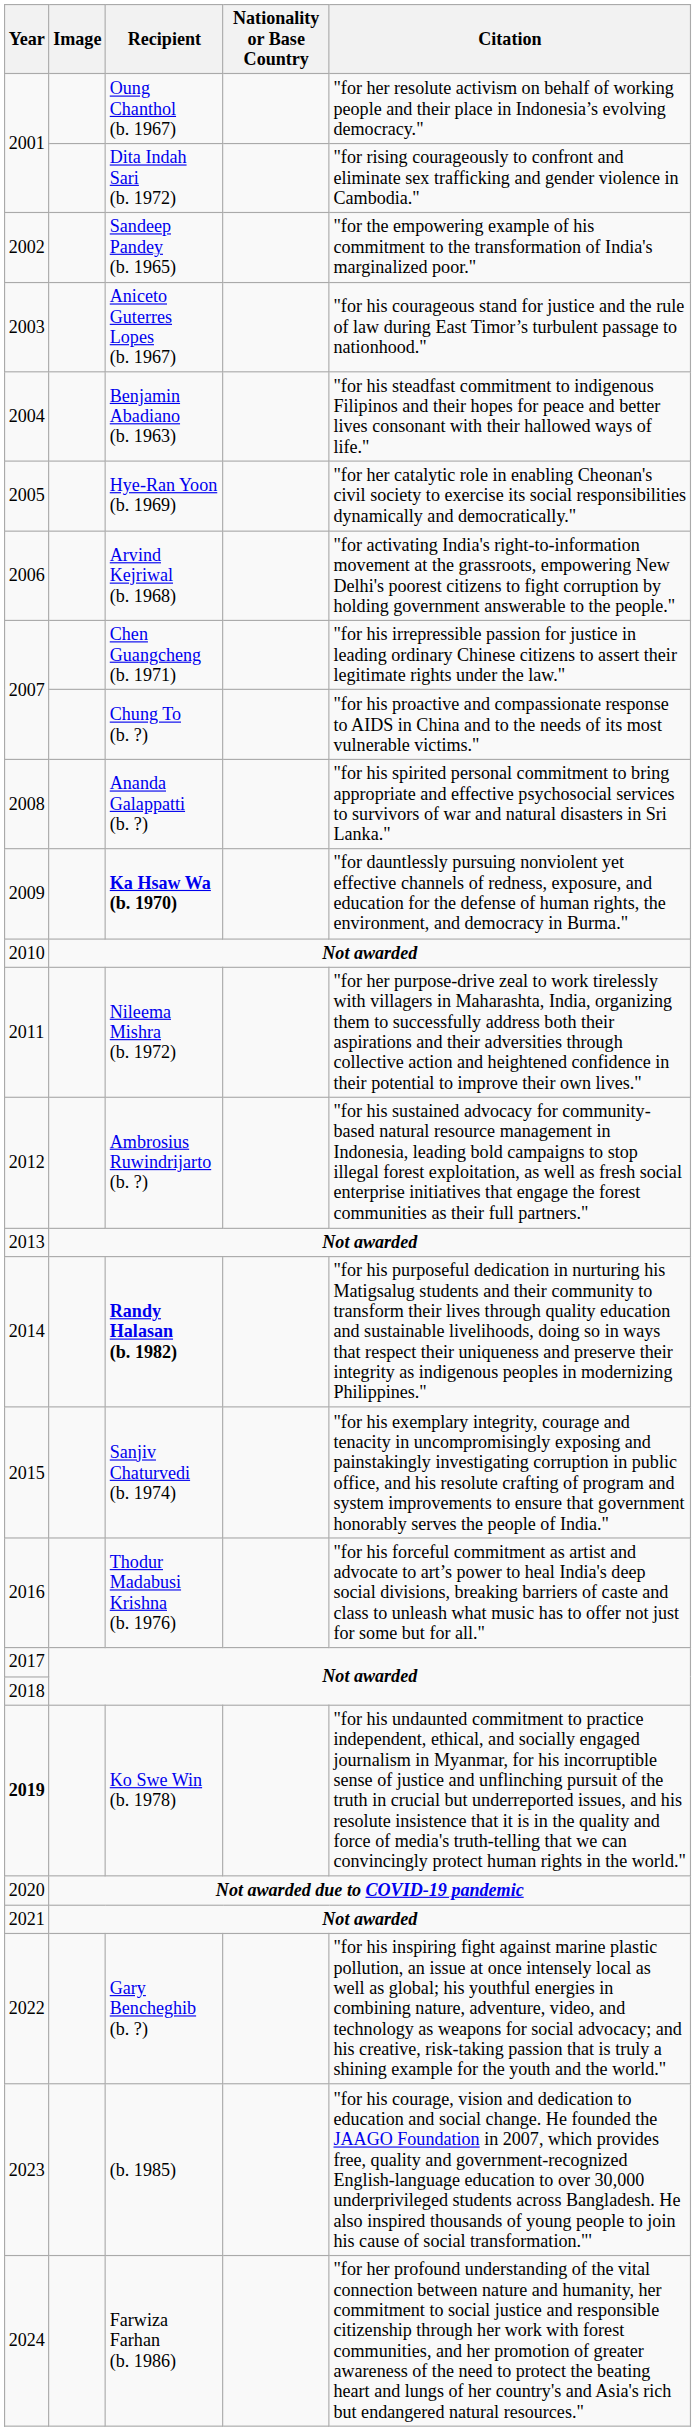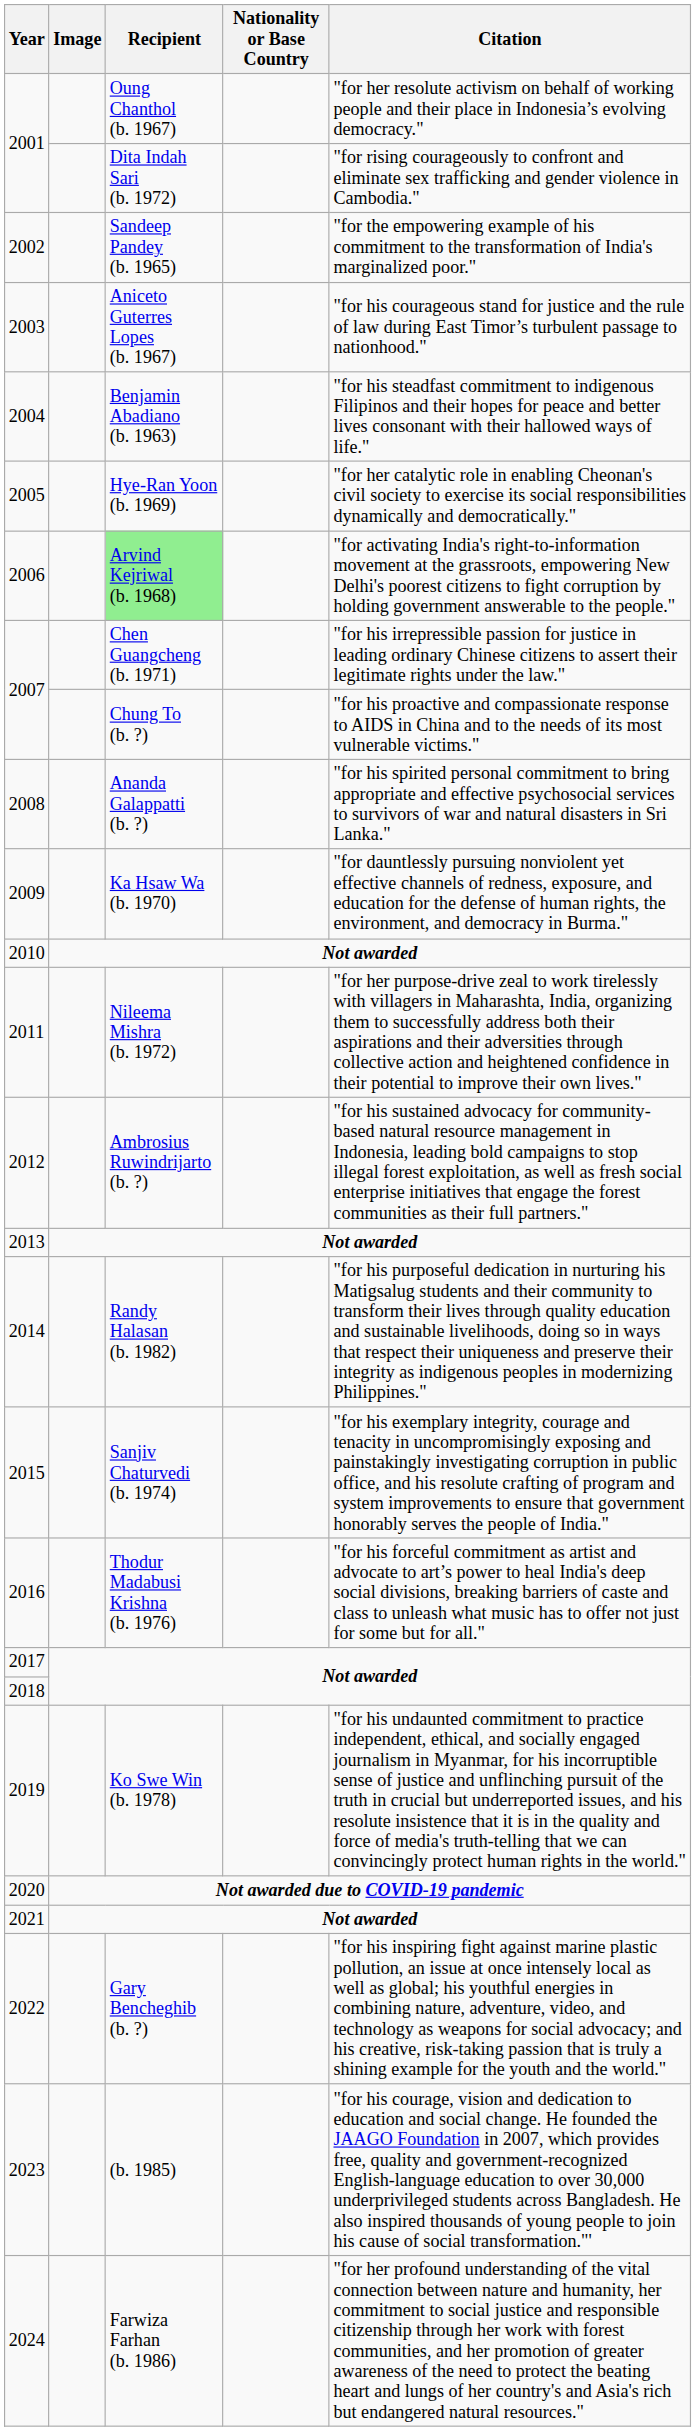(143, 575) no background -> (143, 575) lightgreen background
(160, 893) bold -> (157, 893) normal
(143, 1331) bold -> (143, 1331) normal
(27, 1790) bold -> (27, 1790) normal
